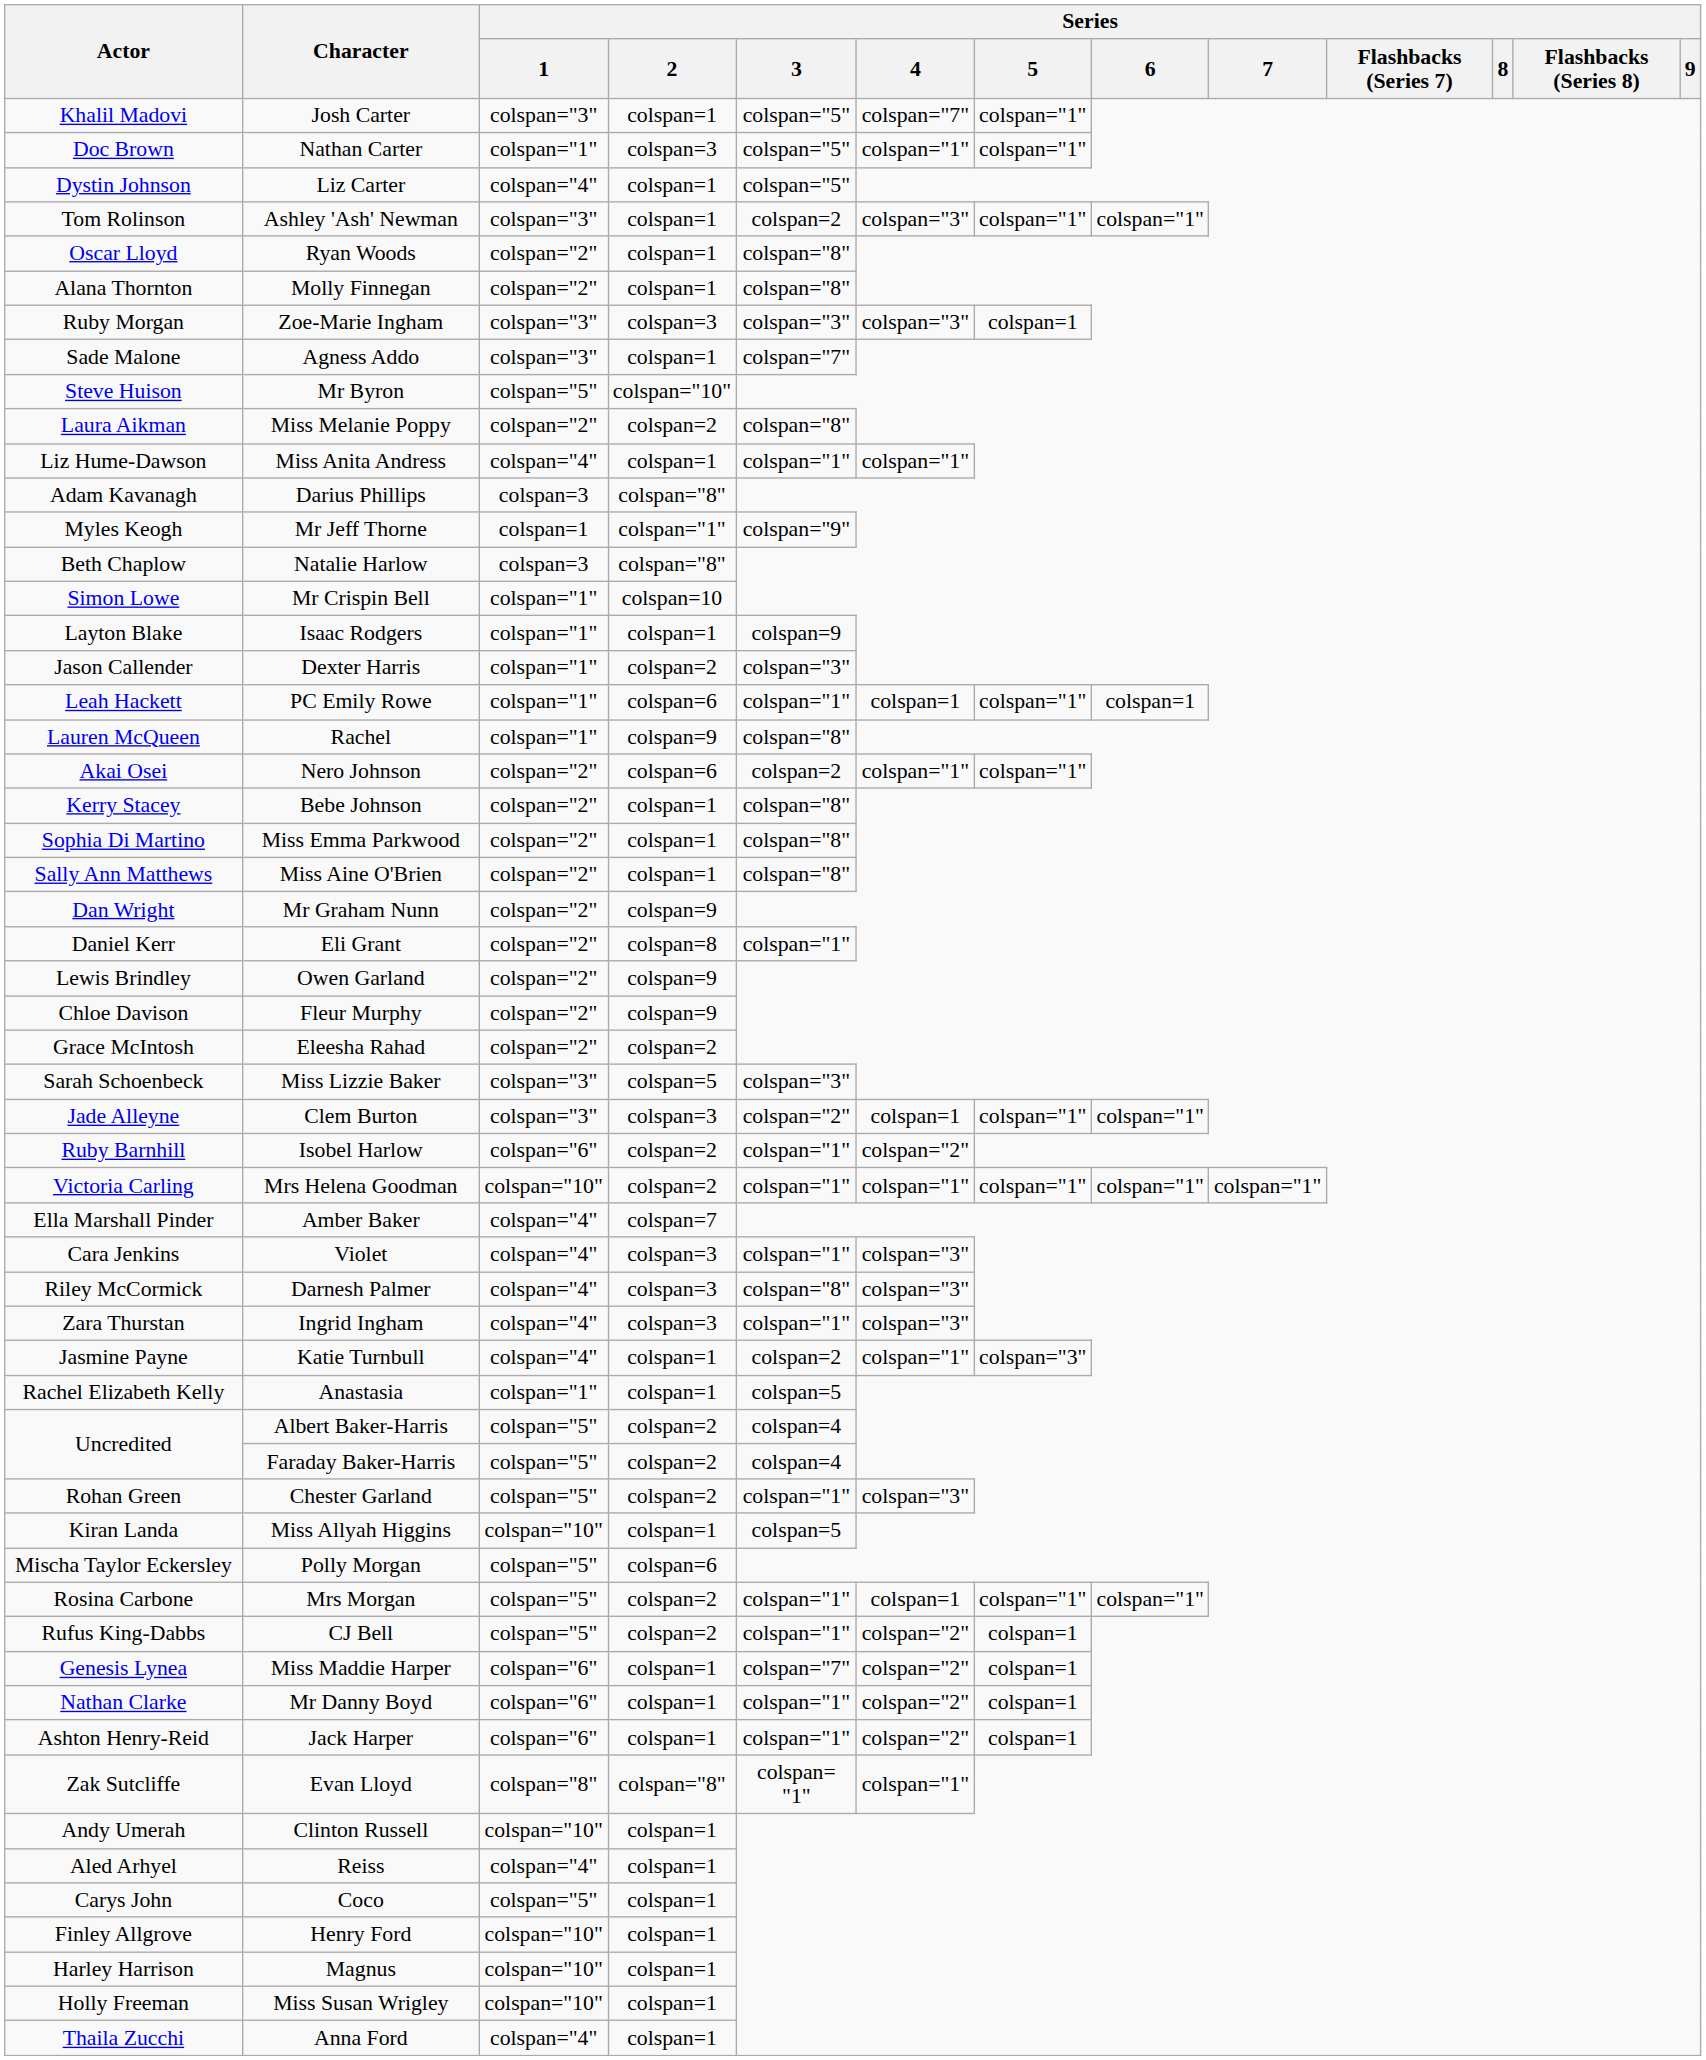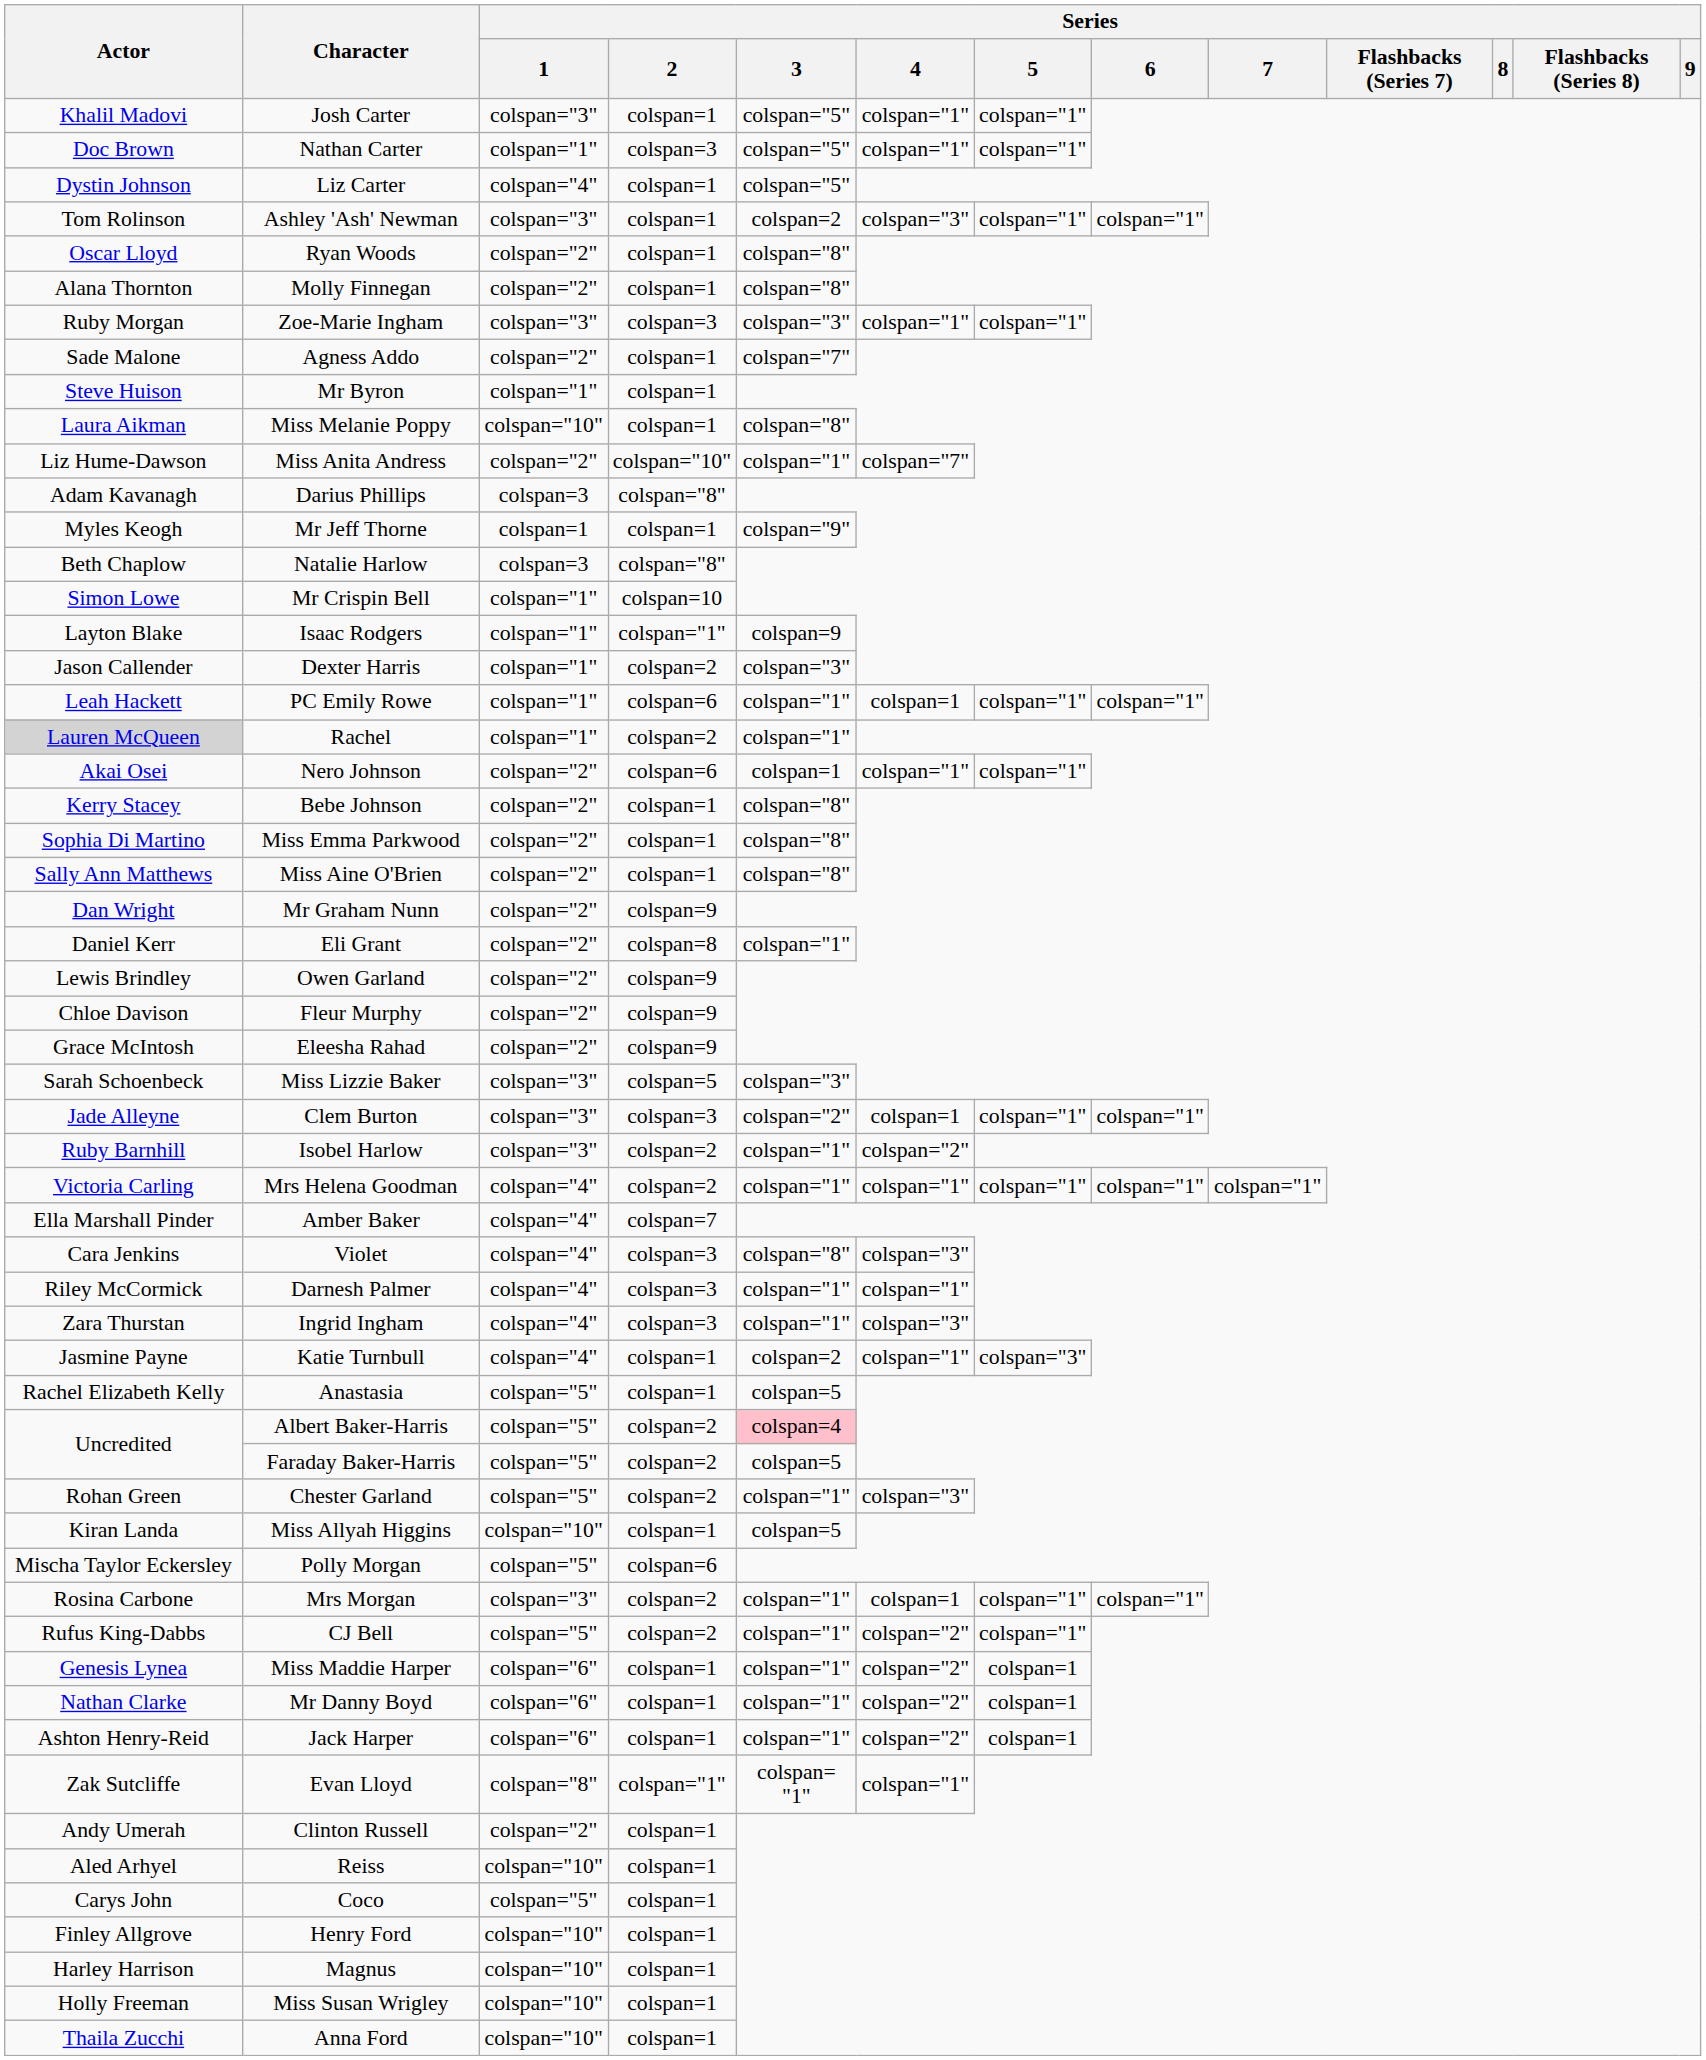(915, 115) colspan="7" -> (915, 115) colspan="1"
(915, 322) colspan="3" -> (915, 322) colspan="1"
(1033, 322) colspan=1 -> (1033, 322) colspan="1"
(544, 356) colspan="3" -> (544, 356) colspan="2"
(544, 391) colspan="5" -> (544, 391) colspan="1"
(672, 391) colspan="10" -> (672, 391) colspan=1
(544, 425) colspan="2" -> (544, 425) colspan="10"
(672, 425) colspan=2 -> (672, 425) colspan=1
(544, 460) colspan="4" -> (544, 460) colspan="2"
(672, 460) colspan=1 -> (672, 460) colspan="10"
(915, 460) colspan="1" -> (915, 460) colspan="7"
(672, 529) colspan="1" -> (672, 529) colspan=1
(672, 632) colspan=1 -> (672, 632) colspan="1"
(1150, 701) colspan=1 -> (1150, 701) colspan="1"
(123, 736) no background -> (123, 736) lightgrey background
(672, 736) colspan=9 -> (672, 736) colspan=2
(796, 736) colspan="8" -> (796, 736) colspan="1"
(796, 770) colspan=2 -> (796, 770) colspan=1
(672, 1047) colspan=2 -> (672, 1047) colspan=9
(544, 1150) colspan="6" -> (544, 1150) colspan="3"
(544, 1185) colspan="10" -> (544, 1185) colspan="4"
(796, 1254) colspan="1" -> (796, 1254) colspan="8"
(796, 1288) colspan="8" -> (796, 1288) colspan="1"
(915, 1288) colspan="3" -> (915, 1288) colspan="1"
(544, 1392) colspan="1" -> (544, 1392) colspan="5"
(796, 1426) no background -> (796, 1426) pink background
(796, 1461) colspan=4 -> (796, 1461) colspan=5
(544, 1599) colspan="5" -> (544, 1599) colspan="3"
(1033, 1633) colspan=1 -> (1033, 1633) colspan="1"
(796, 1668) colspan="7" -> (796, 1668) colspan="1"
(672, 1783) colspan="8" -> (672, 1783) colspan="1"
(544, 1830) colspan="10" -> (544, 1830) colspan="2"
(544, 1865) colspan="4" -> (544, 1865) colspan="10"
(544, 2037) colspan="4" -> (544, 2037) colspan="10"
